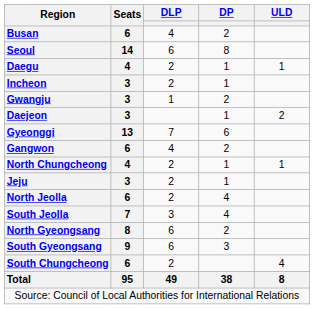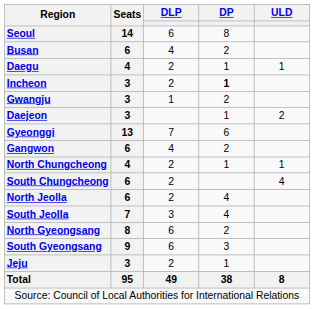rows swapped: (21, 51) <-> (23, 34)
(226, 83) normal -> (226, 83) bold
rows swapped: (58, 264) <-> (17, 182)
